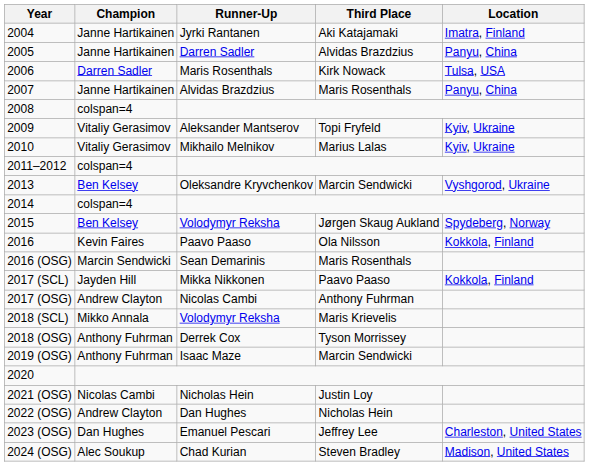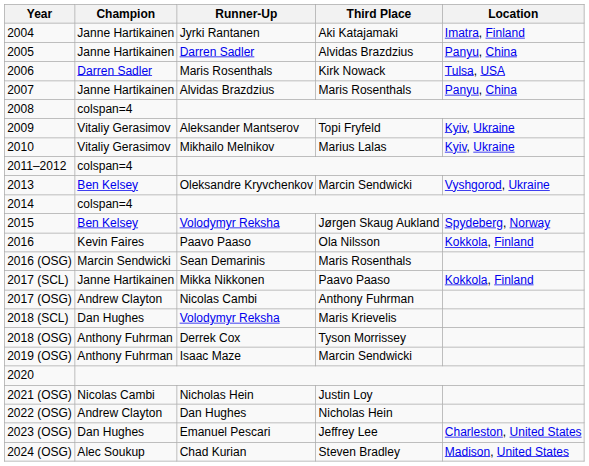(107, 280) Jayden Hill -> (126, 280) Janne Hartikainen
(113, 318) Mikko Annala -> (111, 318) Dan Hughes
